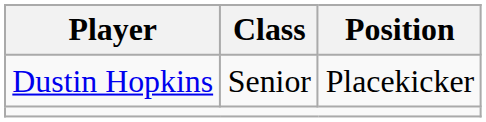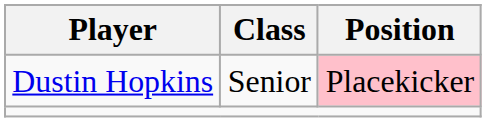(400, 80) no background -> (400, 80) pink background
